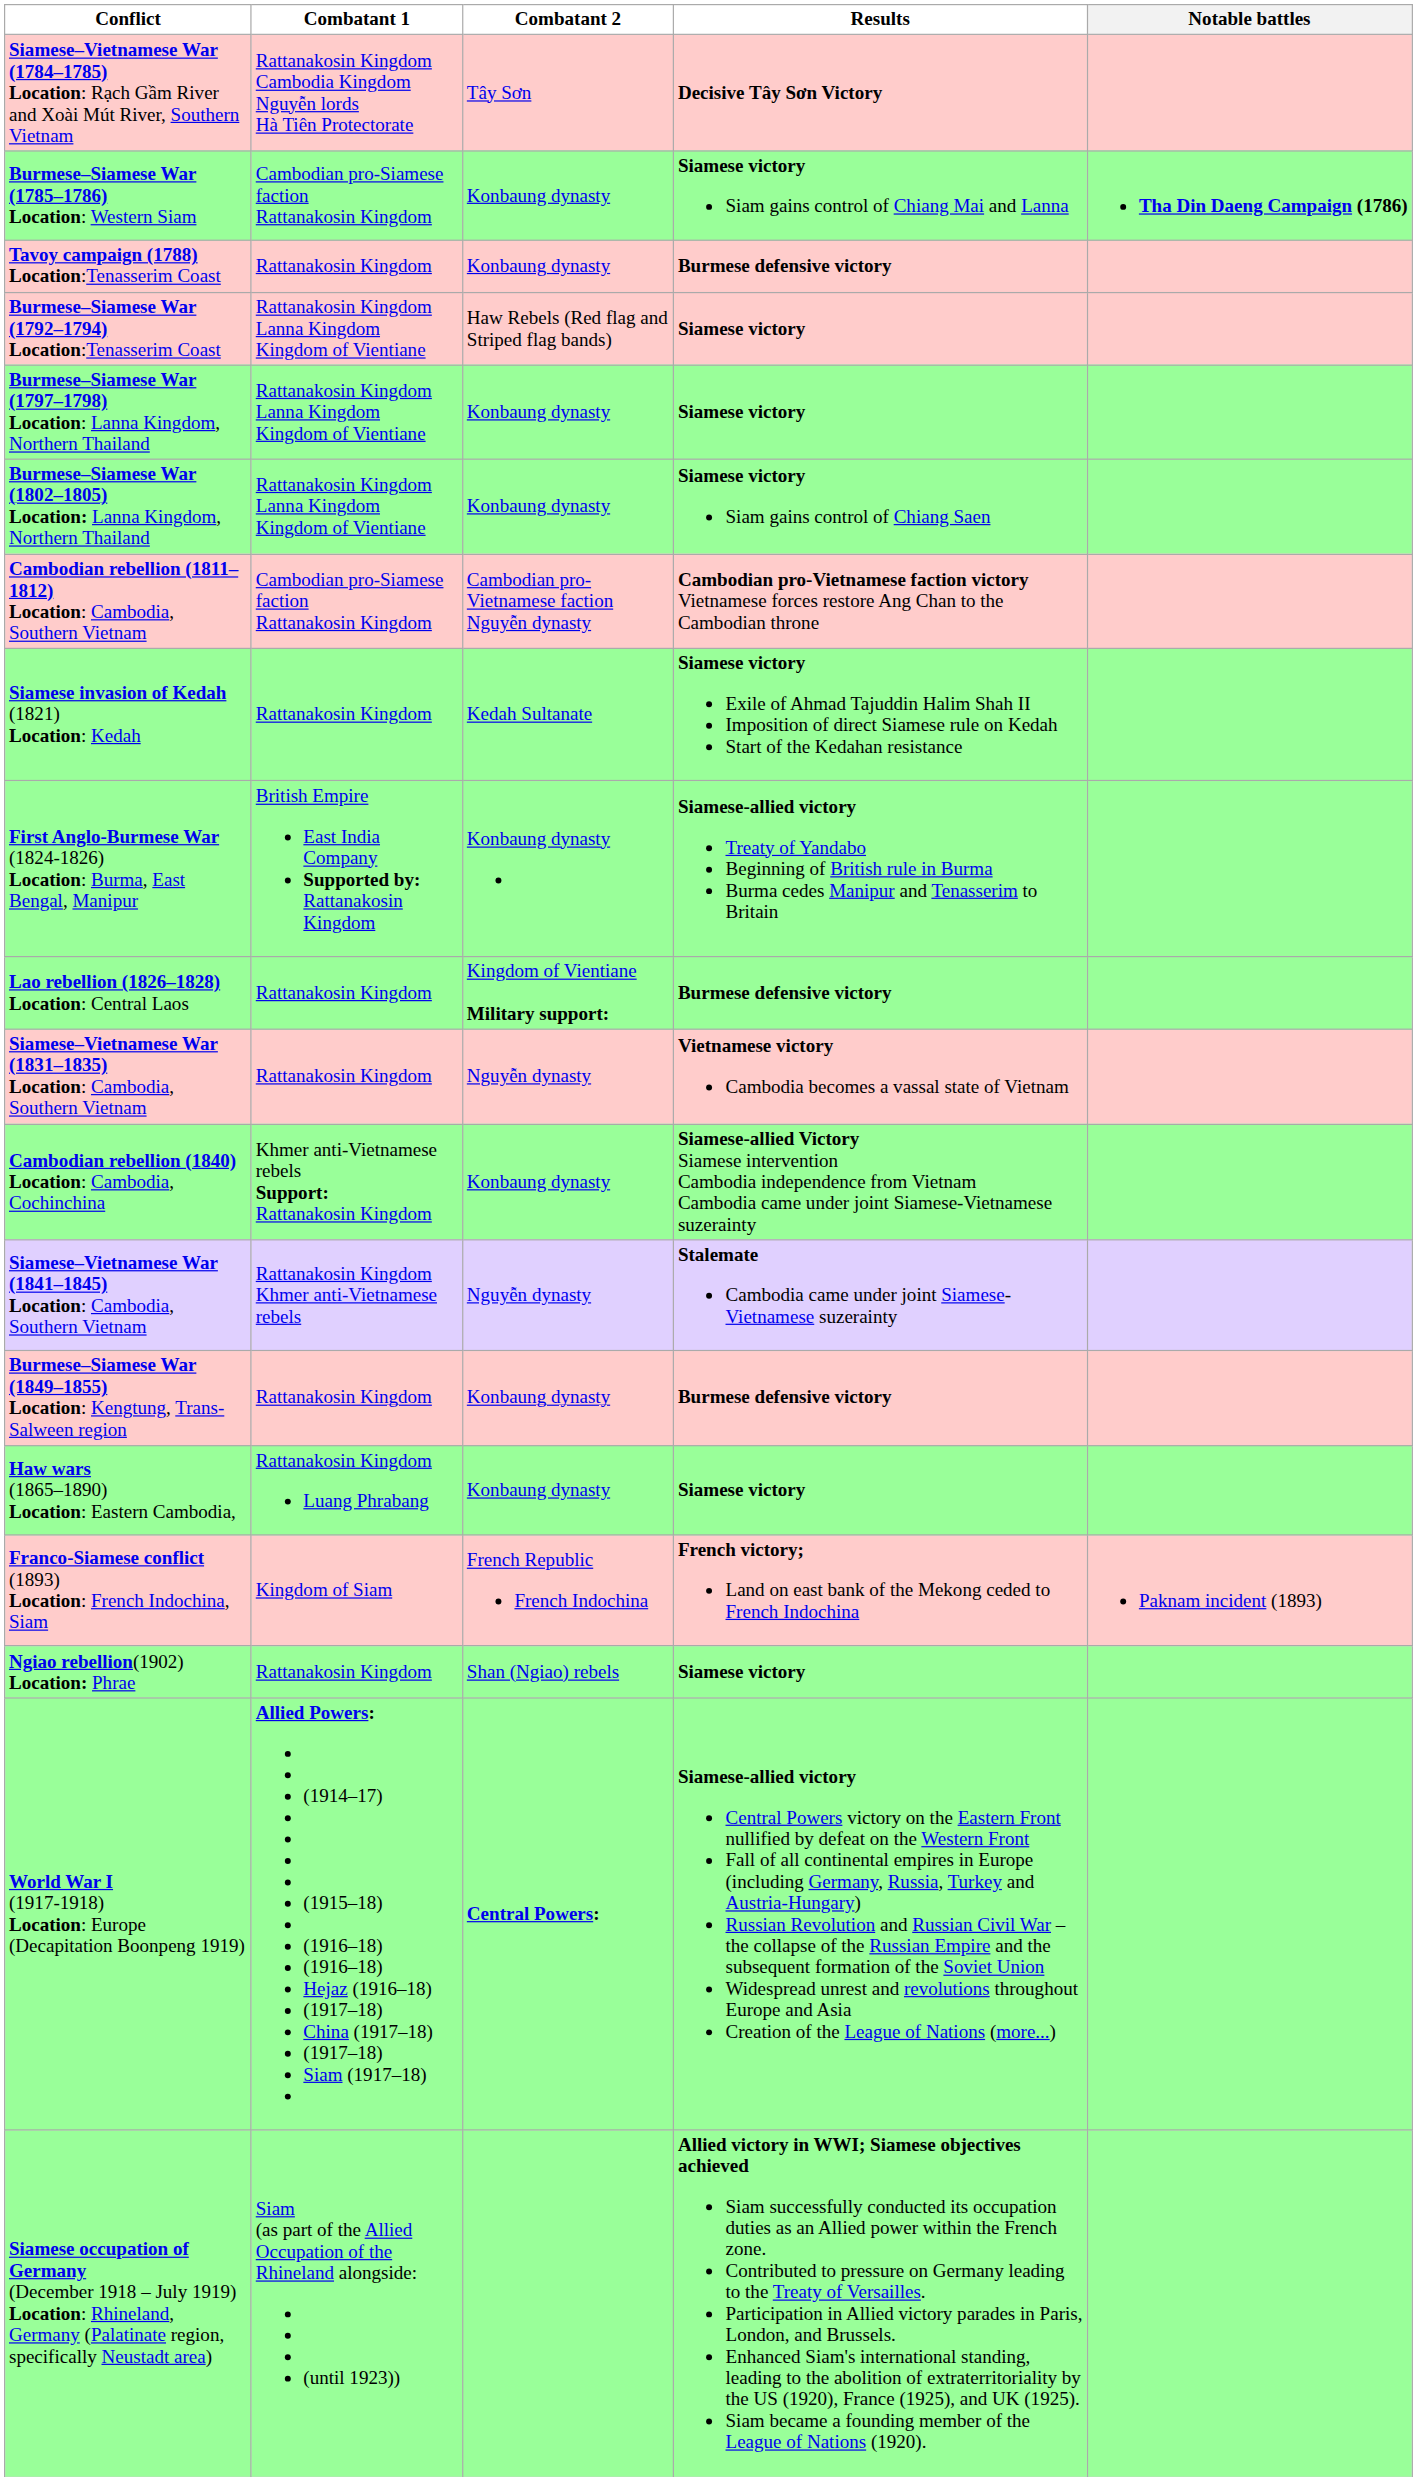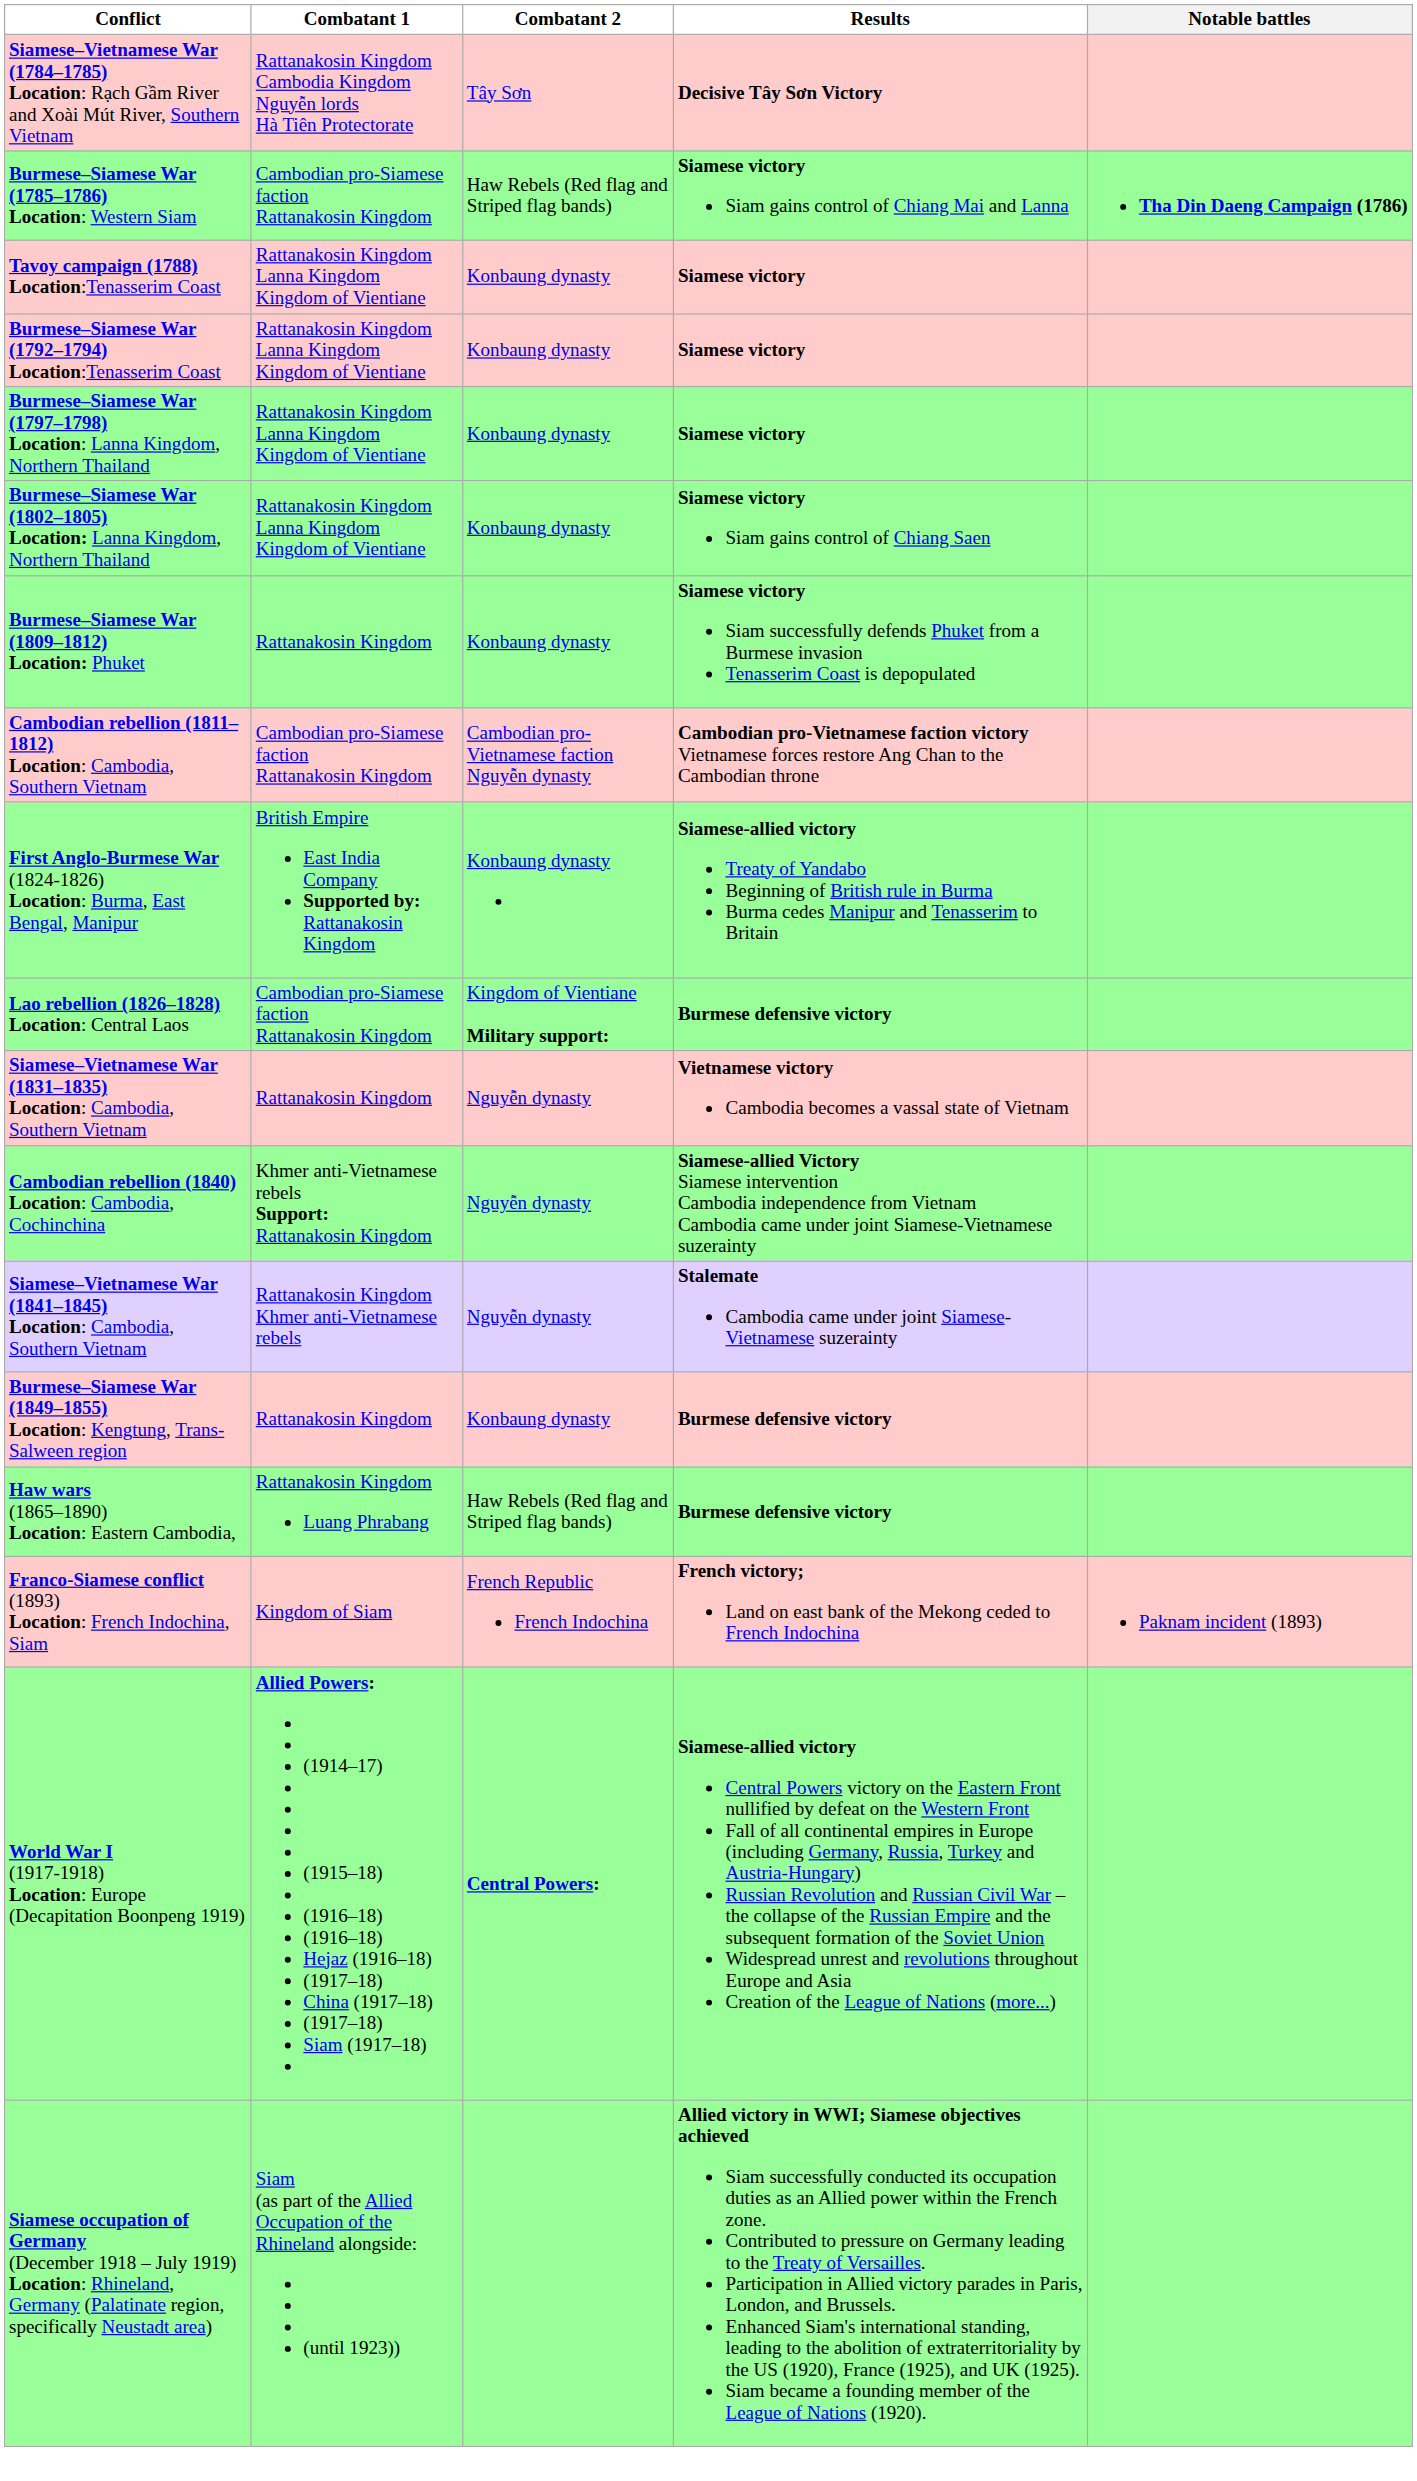(538, 195) Konbaung dynasty -> (567, 195) Haw Rebels (Red flag and Striped flag bands)
(344, 266) Rattanakosin Kingdom -> (344, 276) Rattanakosin Kingdom Lanna Kingdom Kingdom of Vientiane
(785, 266) Burmese defensive victory -> (742, 276) Siamese victory
(567, 328) Haw Rebels (Red flag and Striped flag bands) -> (538, 349) Konbaung dynasty
+ row: (103, 641)
- row: (118, 714)
(344, 992) Rattanakosin Kingdom -> (350, 1014) Cambodian pro-Siamese faction Rattanakosin Kingdom
(538, 1181) Konbaung dynasty -> (529, 1203) Nguyễn dynasty
(538, 1489) Konbaung dynasty -> (567, 1511) Haw Rebels (Red flag and Striped flag bands)
(742, 1489) Siamese victory -> (785, 1511) Burmese defensive victory
- row: (96, 1671)
